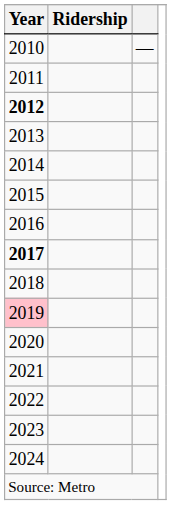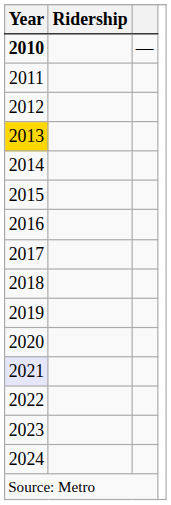(26, 48) normal -> (26, 48) bold
(26, 107) bold -> (26, 107) normal
(26, 136) no background -> (26, 136) gold background
(26, 253) bold -> (26, 253) normal
(26, 312) pink background -> (26, 312) no background
(26, 371) no background -> (26, 371) lavender background
